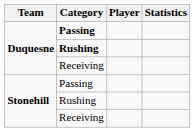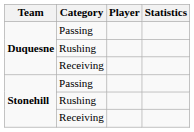(77, 30) bold -> (76, 30) normal
(79, 48) bold -> (78, 48) normal
